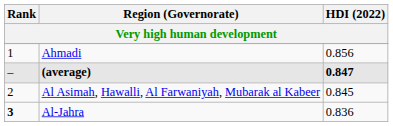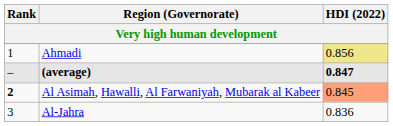(340, 53) no background -> (340, 53) khaki background
(10, 92) normal -> (10, 92) bold
(340, 92) no background -> (340, 92) lightsalmon background
(10, 111) bold -> (10, 111) normal
